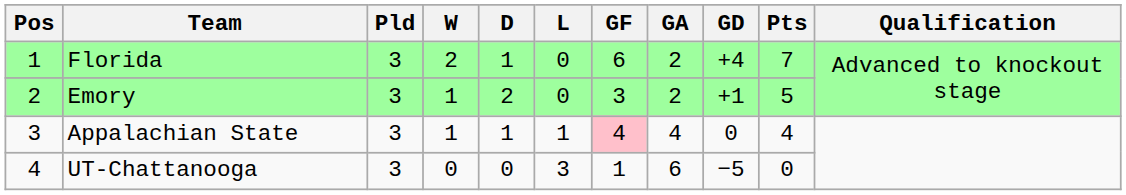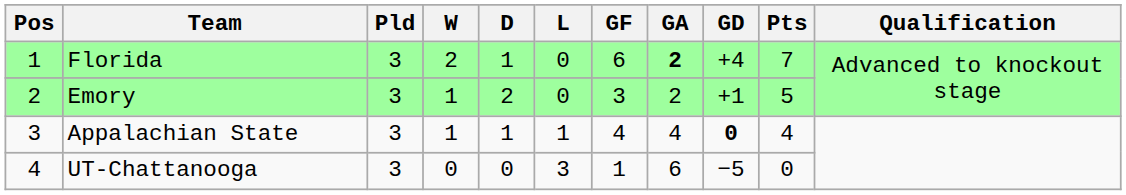(675, 60) normal -> (675, 60) bold
(619, 134) pink background -> (619, 134) no background
(731, 134) normal -> (731, 134) bold
